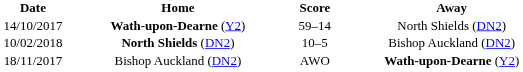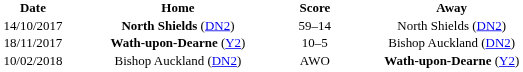(178, 25) Wath-upon-Dearne (Y2) -> (178, 25) North Shields (DN2)
(33, 43) 10/02/2018 -> (33, 43) 18/11/2017
(178, 43) North Shields (DN2) -> (178, 43) Wath-upon-Dearne (Y2)
(33, 61) 18/11/2017 -> (33, 61) 10/02/2018
